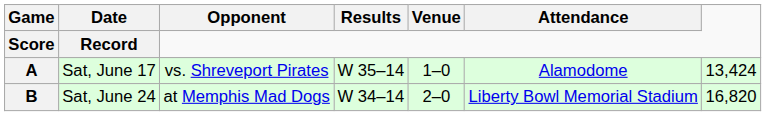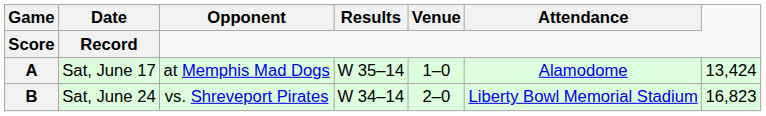(247, 70) vs. Shreveport Pirates -> (247, 70) at Memphis Mad Dogs
(247, 96) at Memphis Mad Dogs -> (247, 96) vs. Shreveport Pirates
(731, 96) 16,820 -> (731, 96) 16,823
